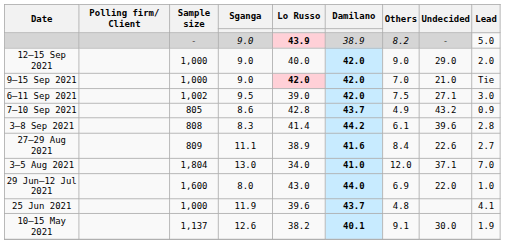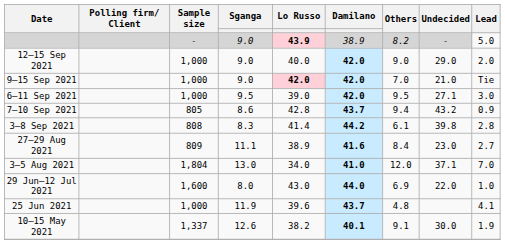(194, 96) 1,002 -> (194, 96) 1,000
(401, 96) 7.5 -> (401, 96) 9.5
(401, 111) 4.9 -> (401, 111) 9.4
(446, 126) 39.6 -> (446, 126) 39.8
(446, 146) 22.6 -> (446, 146) 23.0
(194, 227) 1,137 -> (194, 227) 1,337
